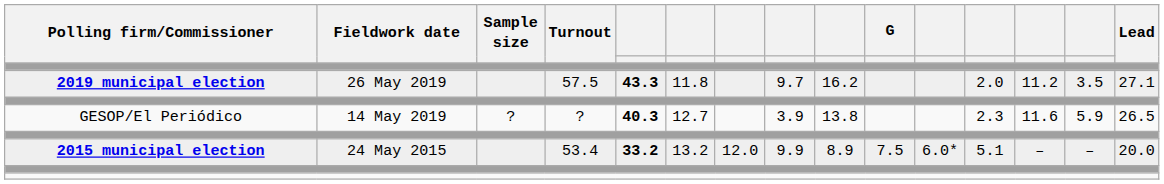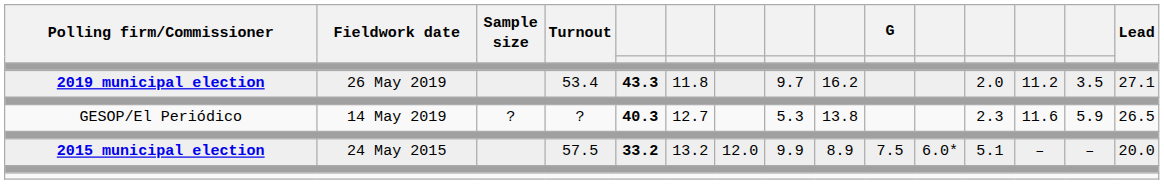(580, 84) 57.5 -> (580, 84) 53.4
(790, 118) 3.9 -> (790, 118) 5.3
(580, 152) 53.4 -> (580, 152) 57.5
